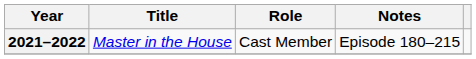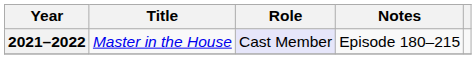(286, 41) no background -> (286, 41) lavender background
